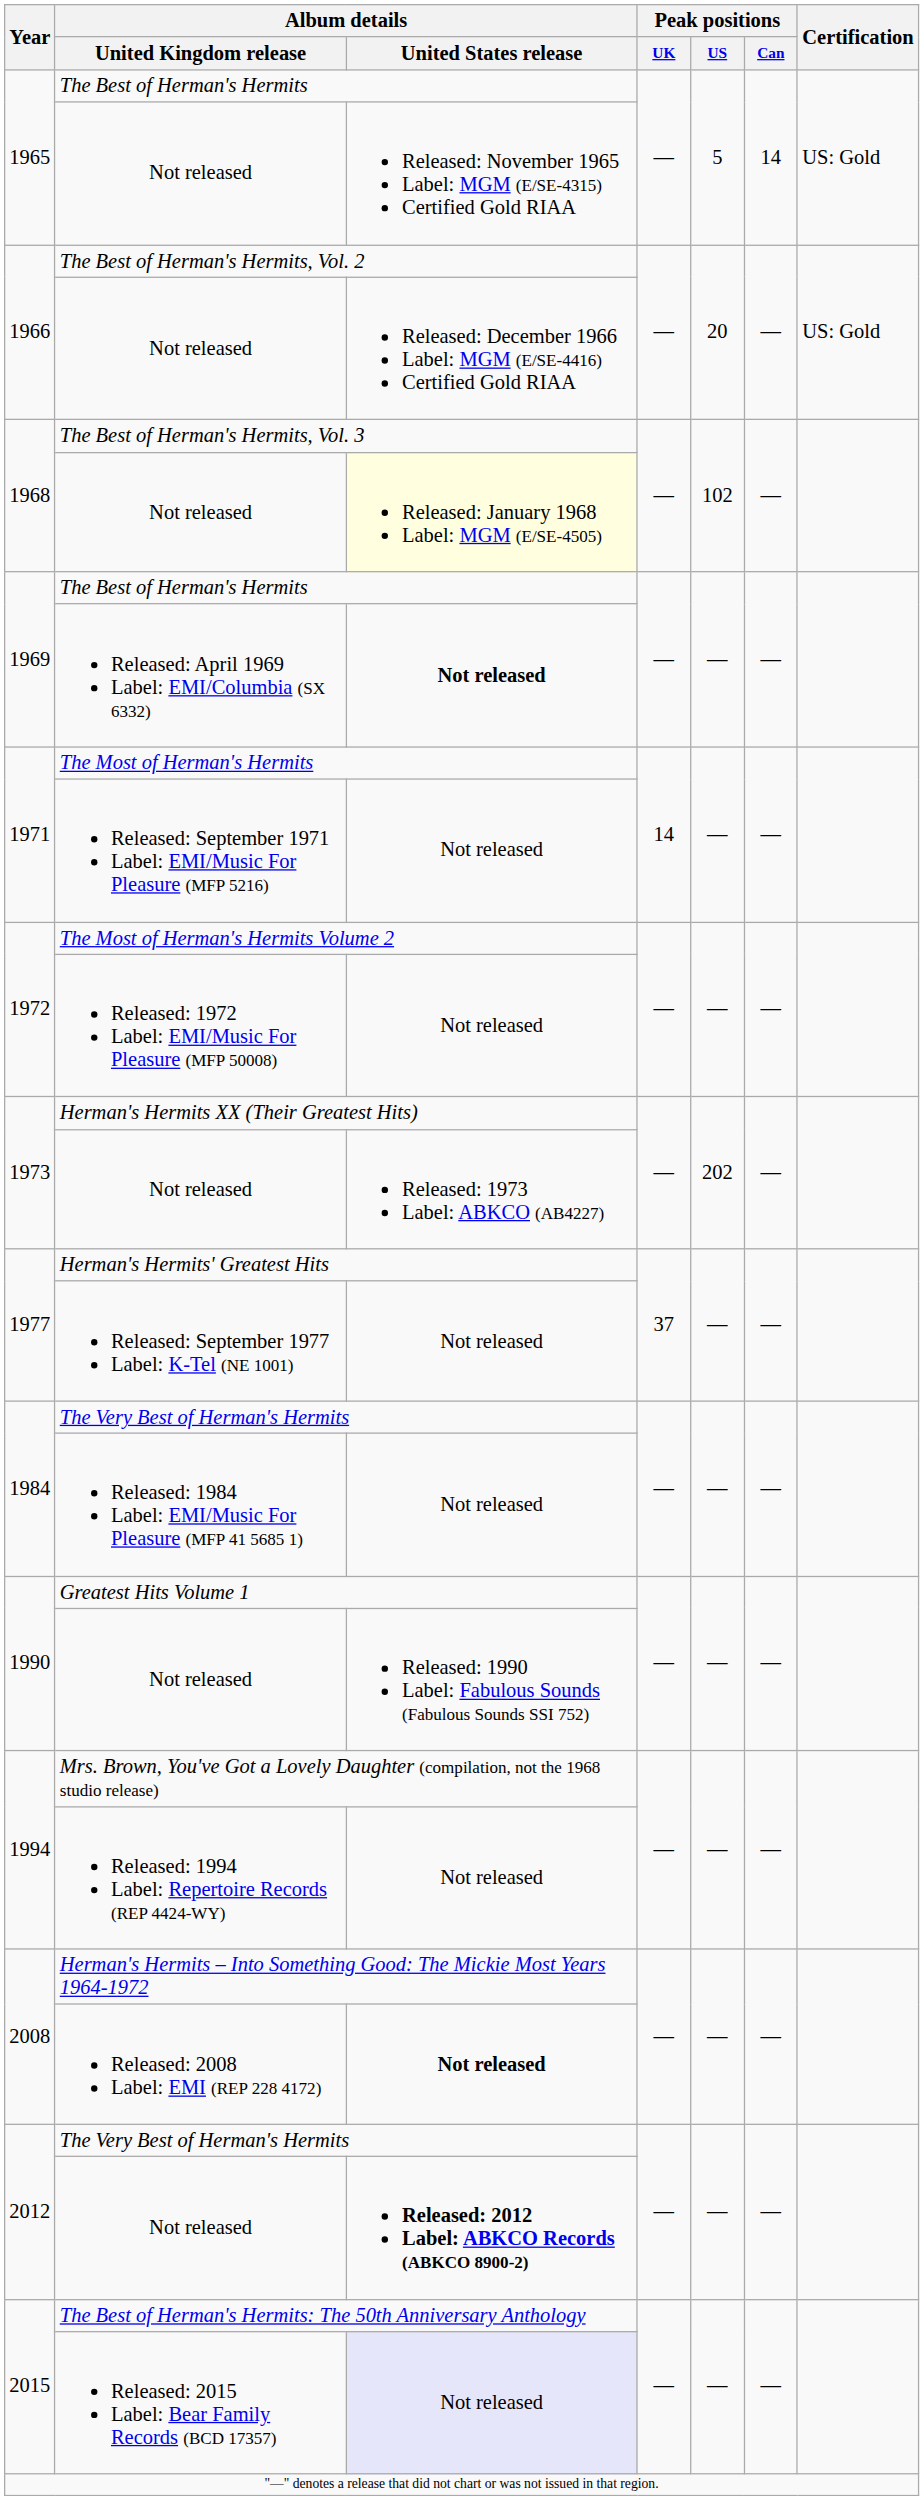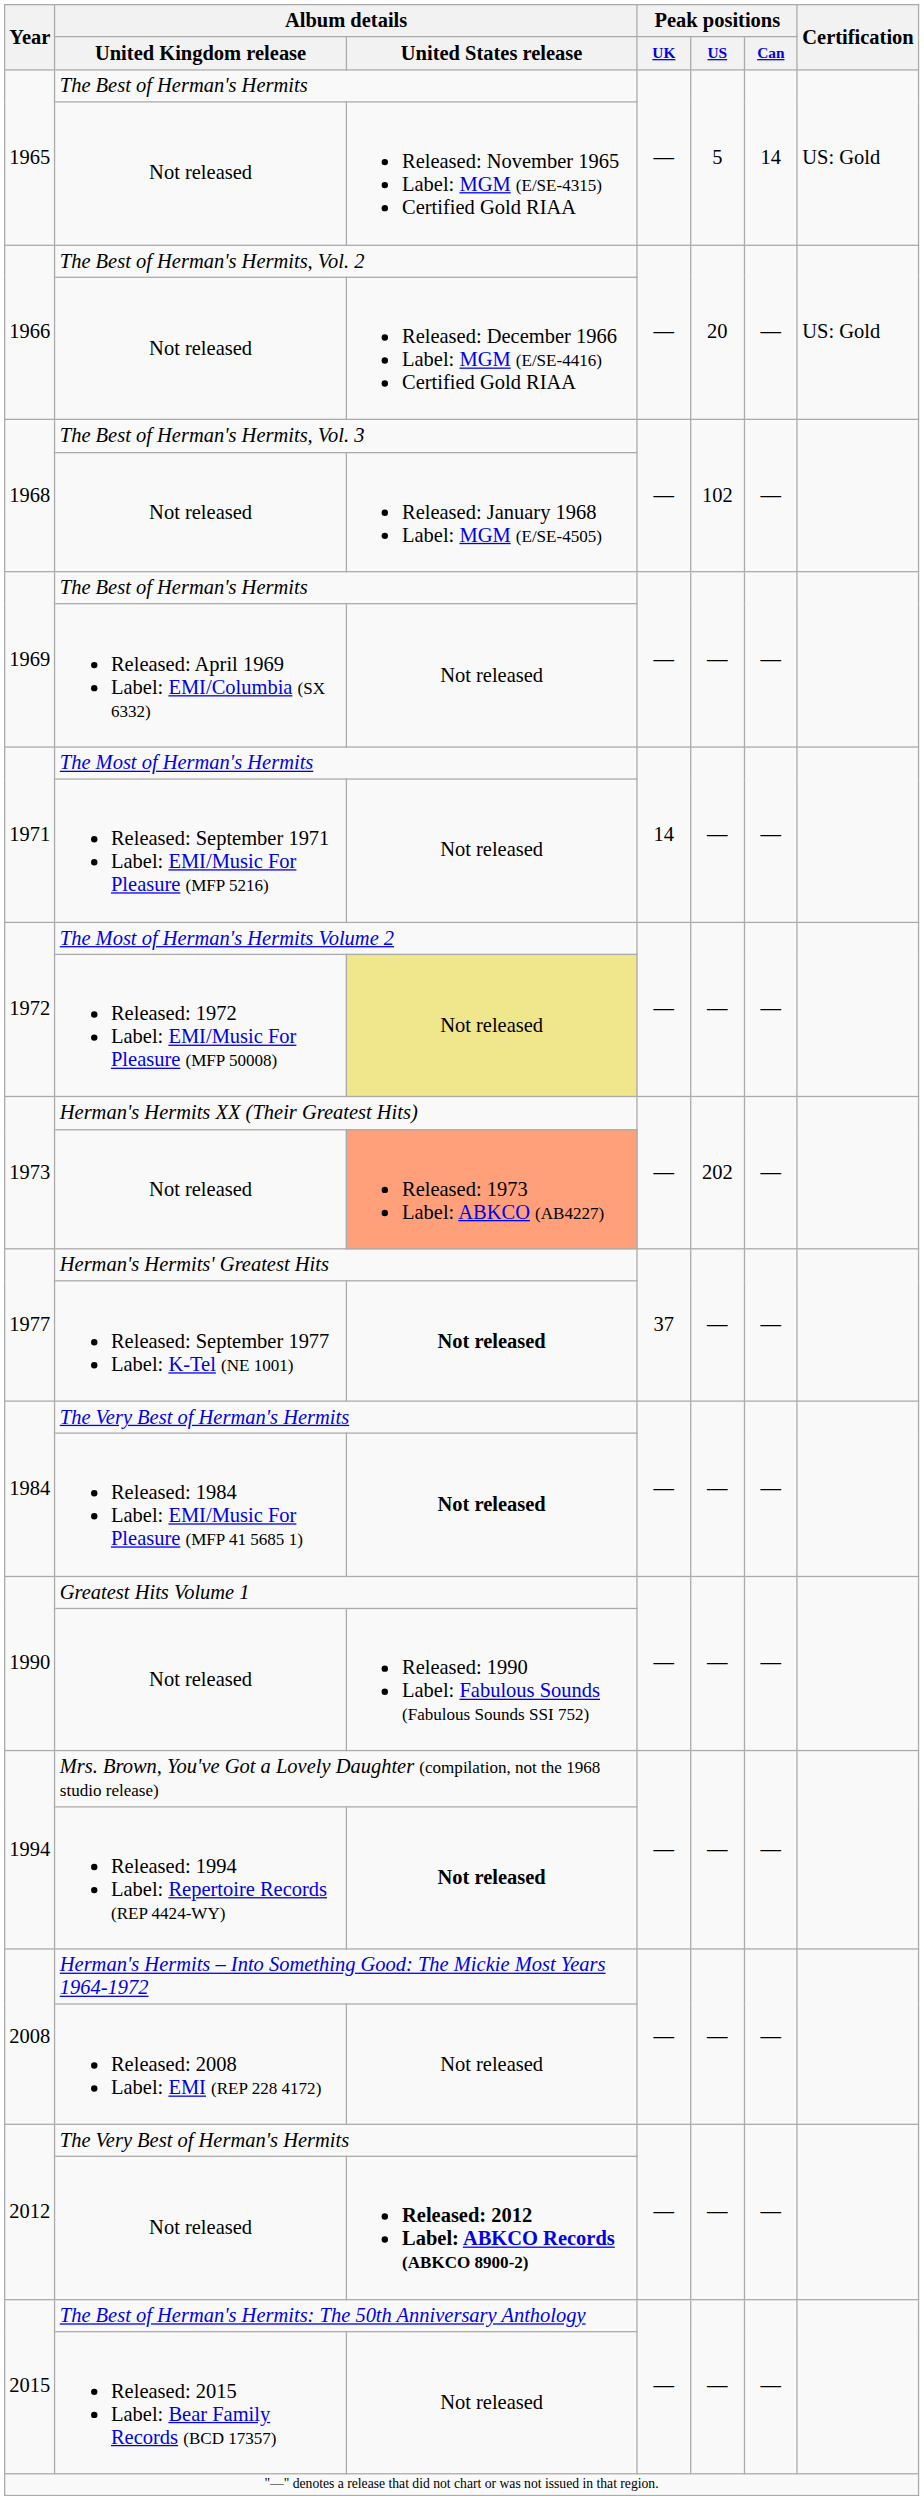(492, 523) lightyellow background -> (492, 523) no background
(492, 675) bold -> (492, 675) normal
(492, 1025) no background -> (492, 1025) khaki background
(492, 1201) no background -> (492, 1201) lightsalmon background
(492, 1340) normal -> (492, 1340) bold
(492, 1504) normal -> (492, 1504) bold
(492, 1877) normal -> (492, 1877) bold
(492, 2064) bold -> (492, 2064) normal
(492, 2402) lavender background -> (492, 2402) no background
